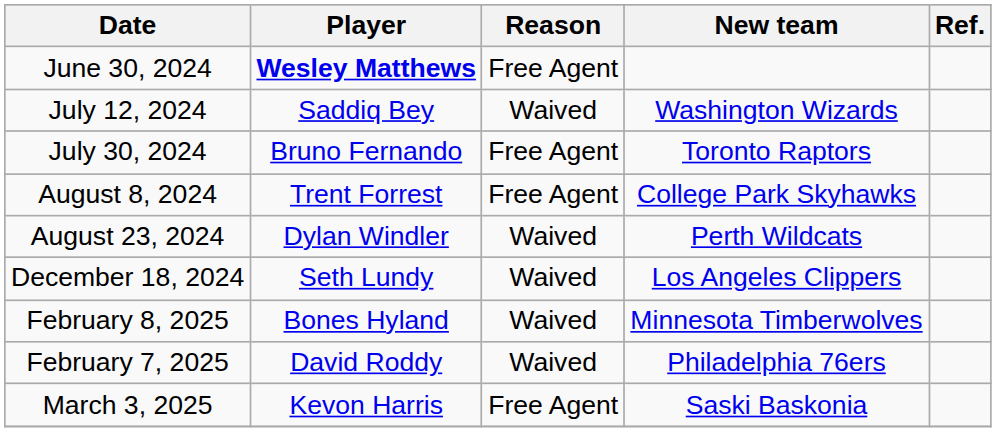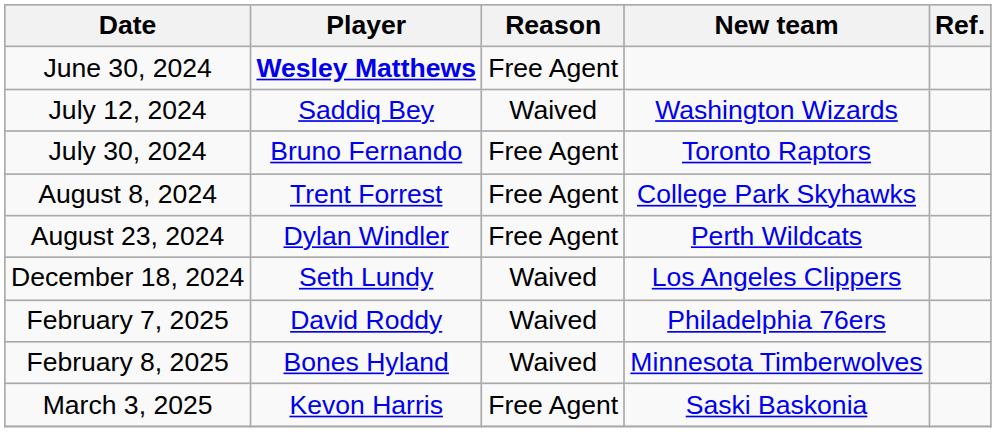(553, 236) Waived -> (553, 236) Free Agent
rows swapped: (128, 362) <-> (128, 320)
